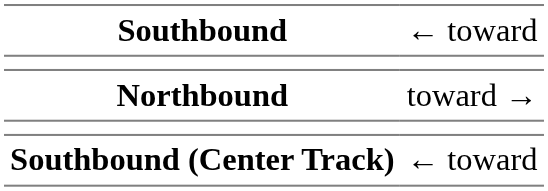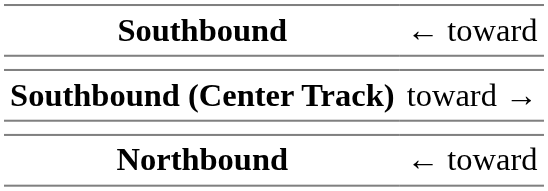(202, 94) Northbound -> (202, 94) Southbound (Center Track)
(202, 159) Southbound (Center Track) -> (202, 159) Northbound
